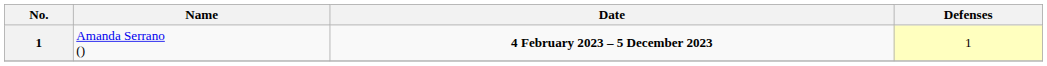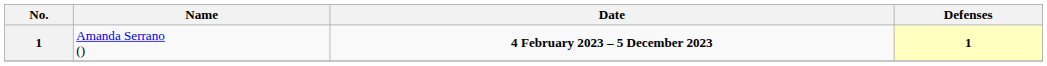(968, 43) normal -> (968, 43) bold
